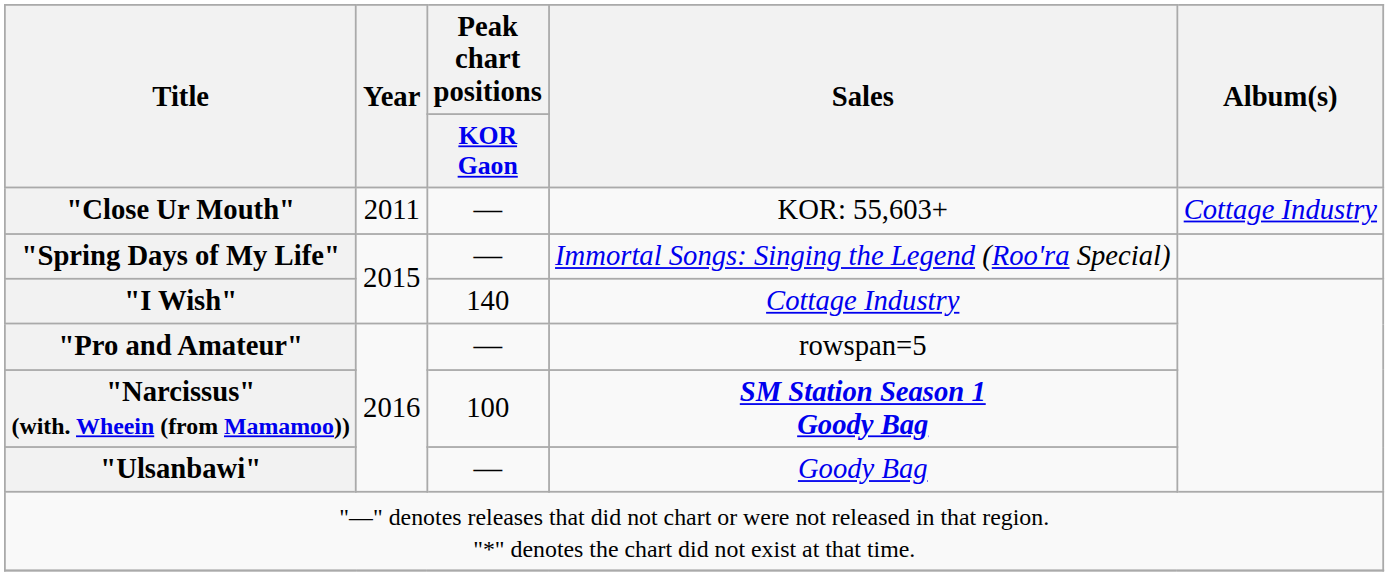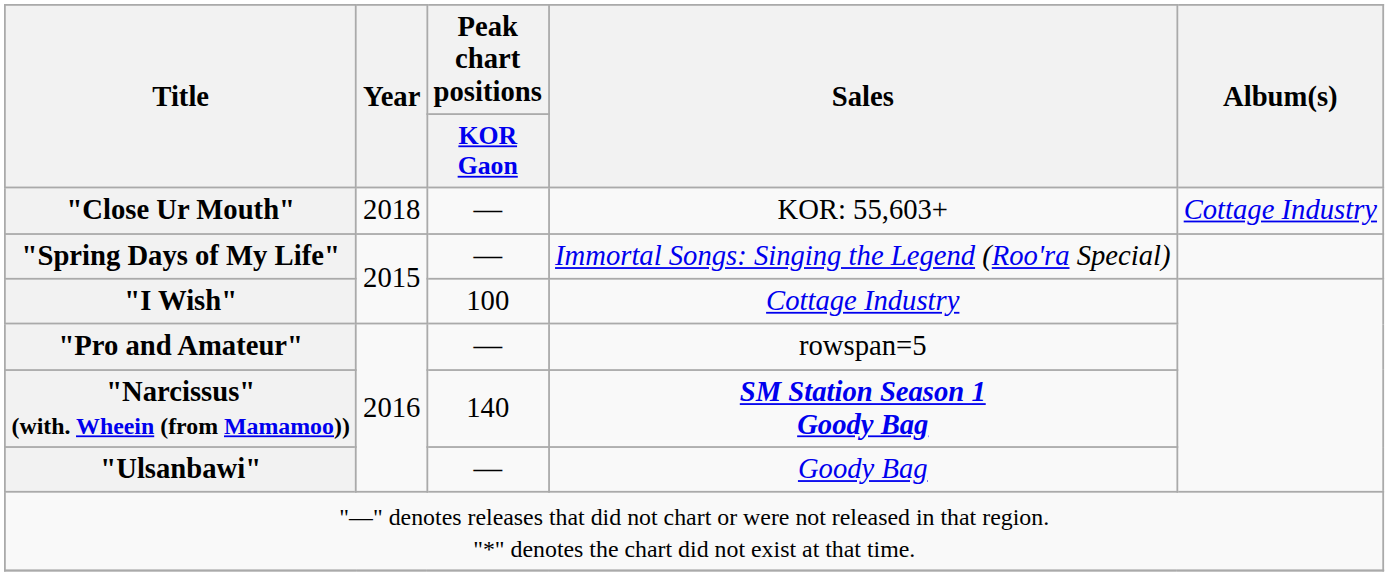(392, 210) 2011 -> (392, 210) 2018
(488, 300) 140 -> (488, 300) 100
(488, 407) 100 -> (488, 407) 140
